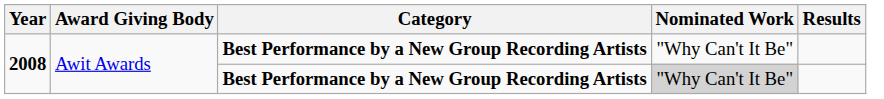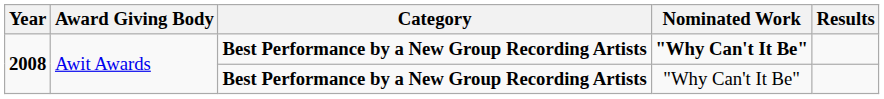(725, 49) normal -> (732, 49) bold
(725, 78) lightgrey background -> (732, 78) no background
